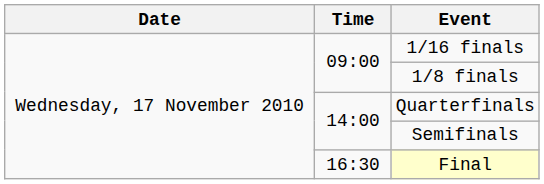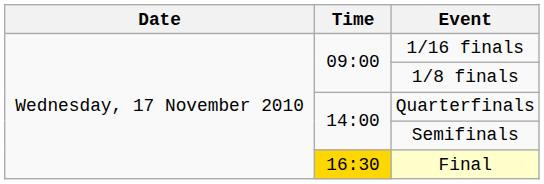(353, 164) no background -> (353, 164) gold background
